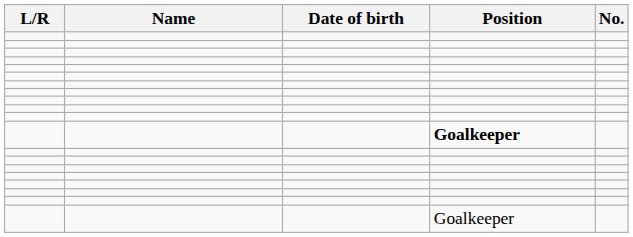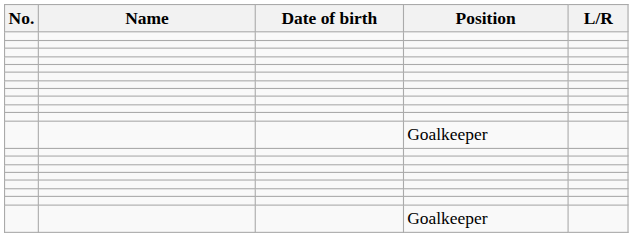columns swapped: (612, 18) <-> (35, 18)
(477, 134) bold -> (447, 134) normal
